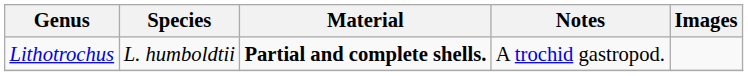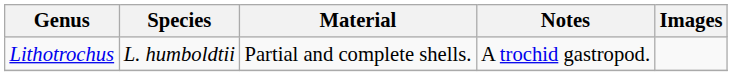(365, 53) bold -> (358, 53) normal
